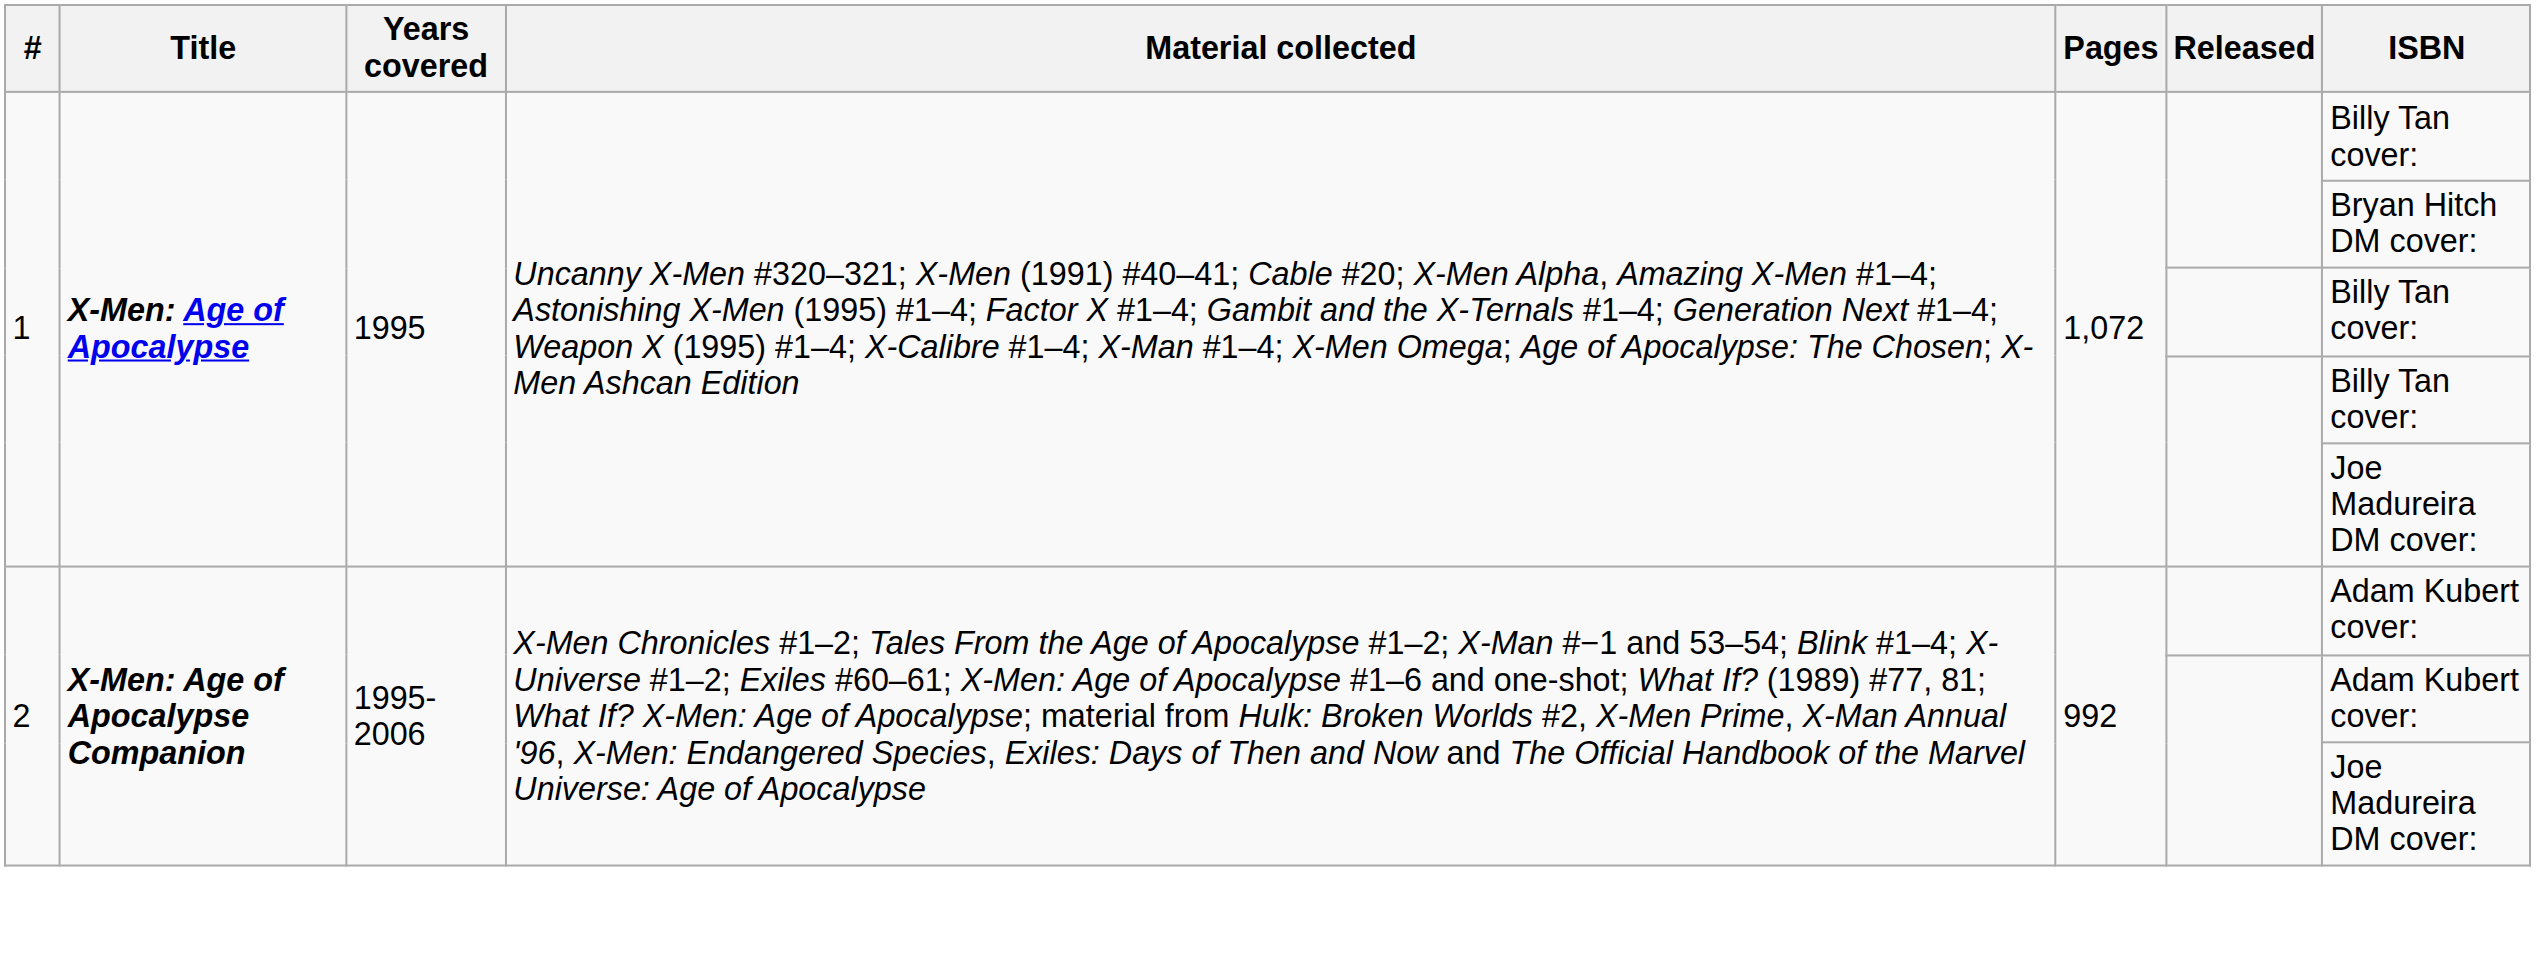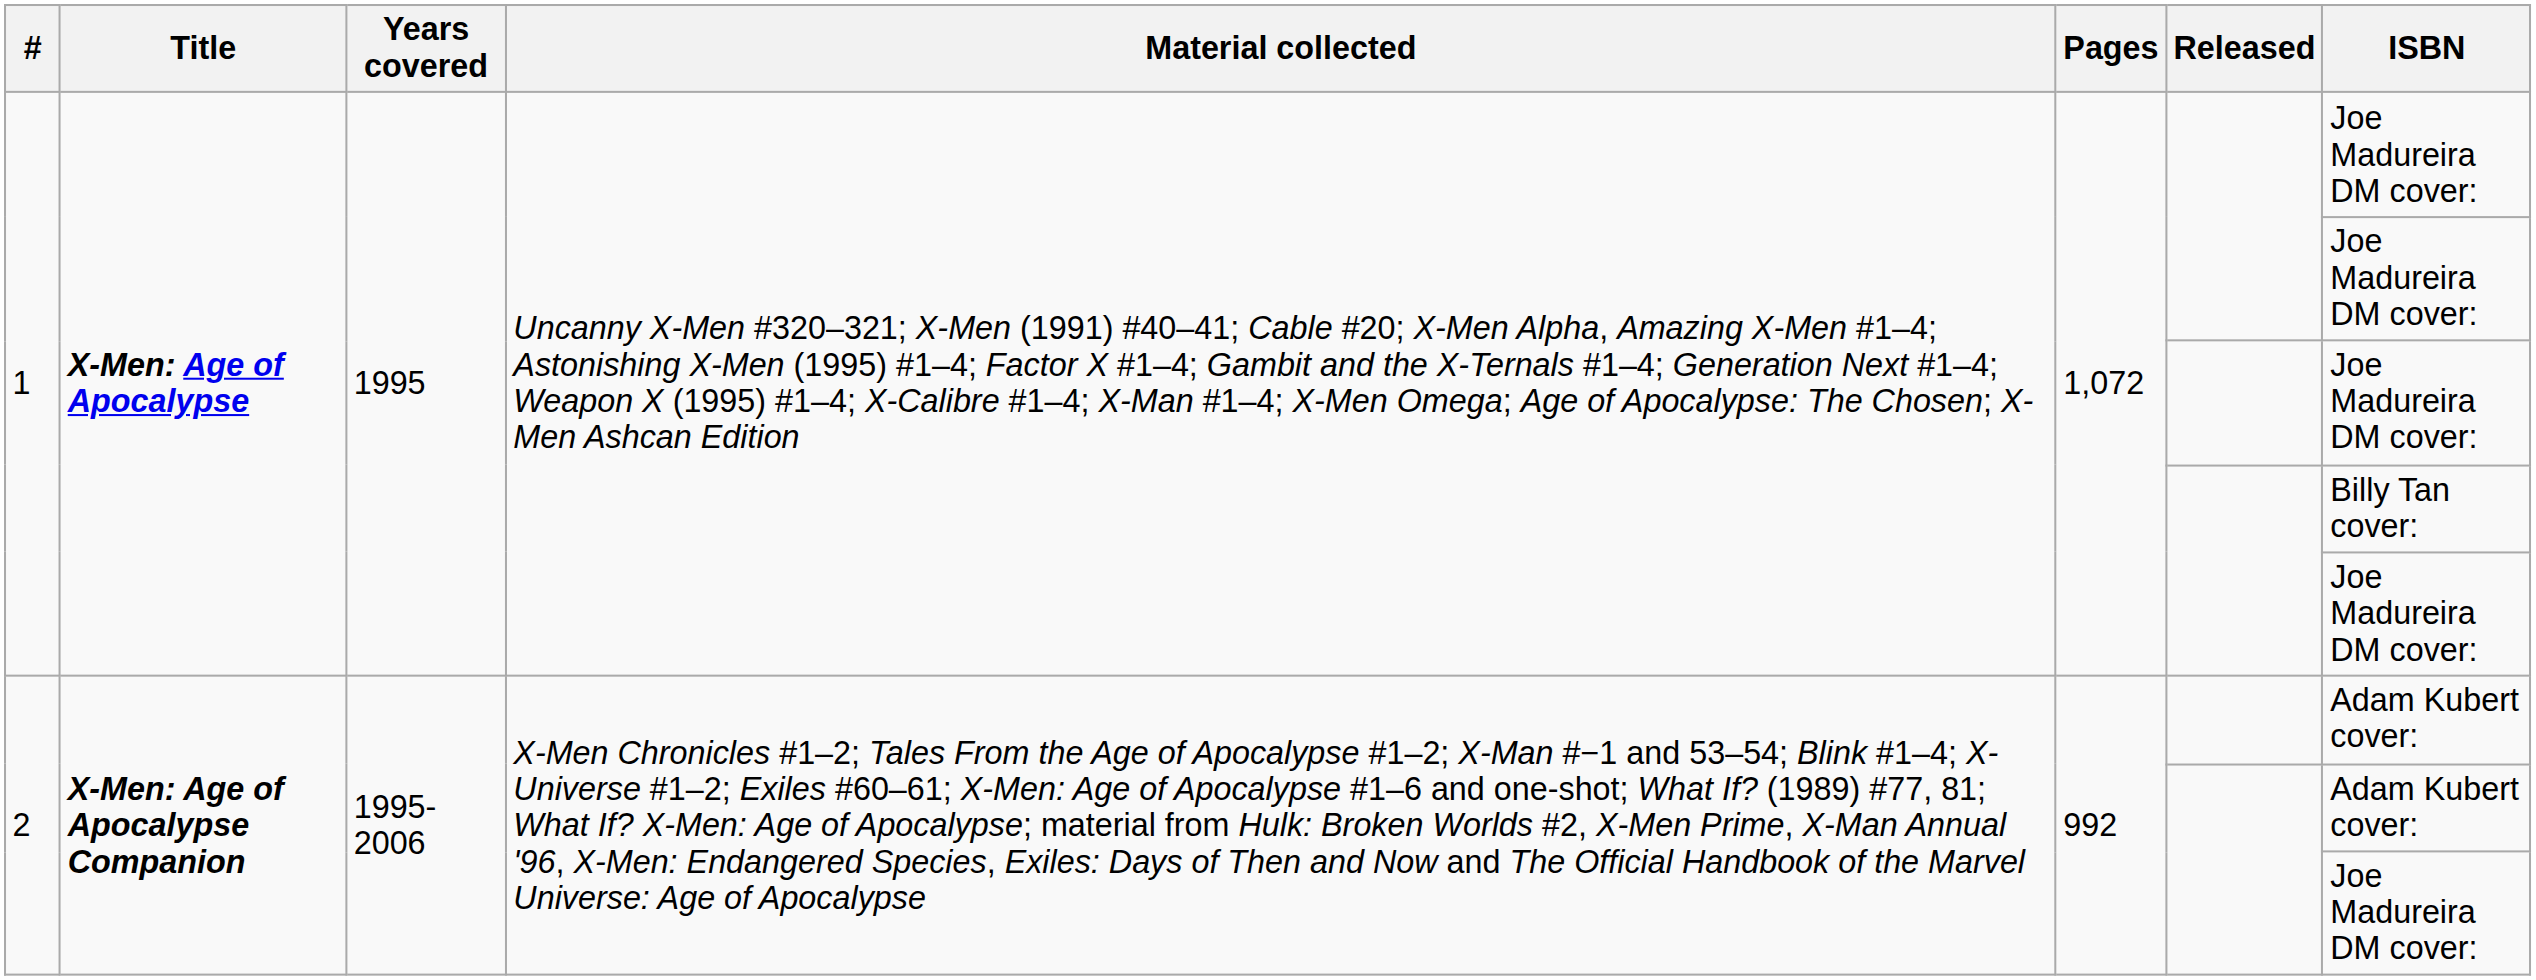(2390, 135) Billy Tan cover: -> (2404, 154) Joe Madureira DM cover:
(2414, 223) Bryan Hitch DM cover: -> (2404, 278) Joe Madureira DM cover:
(2390, 311) Billy Tan cover: -> (2404, 402) Joe Madureira DM cover:
